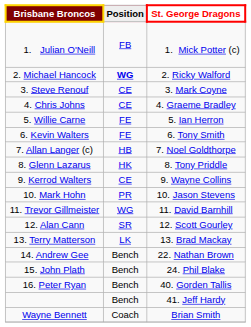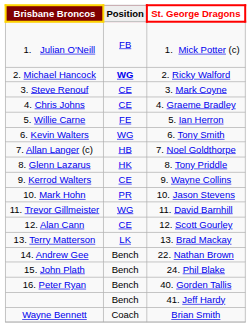(125, 135) FE -> (125, 135) WG
(125, 225) SR -> (125, 225) CE
